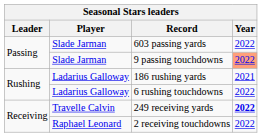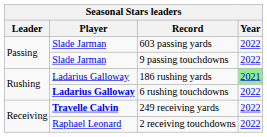(245, 60) lightsalmon background -> (250, 60) no background
(245, 76) no background -> (250, 76) lightgreen background
(91, 92) normal -> (93, 92) bold
(83, 108) normal -> (85, 108) bold
(245, 108) bold -> (250, 108) normal
